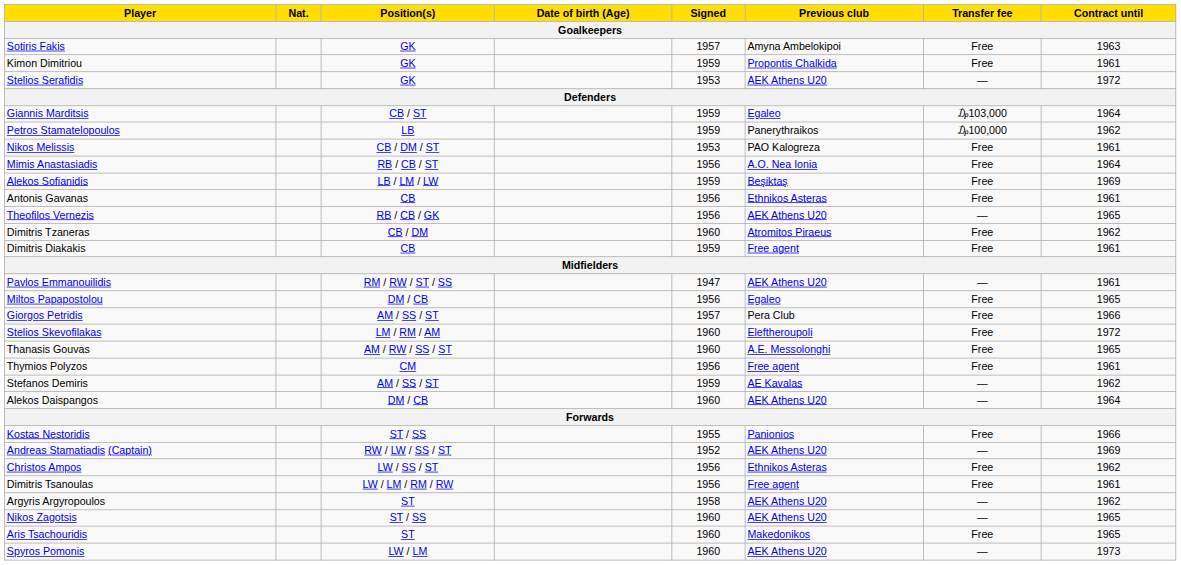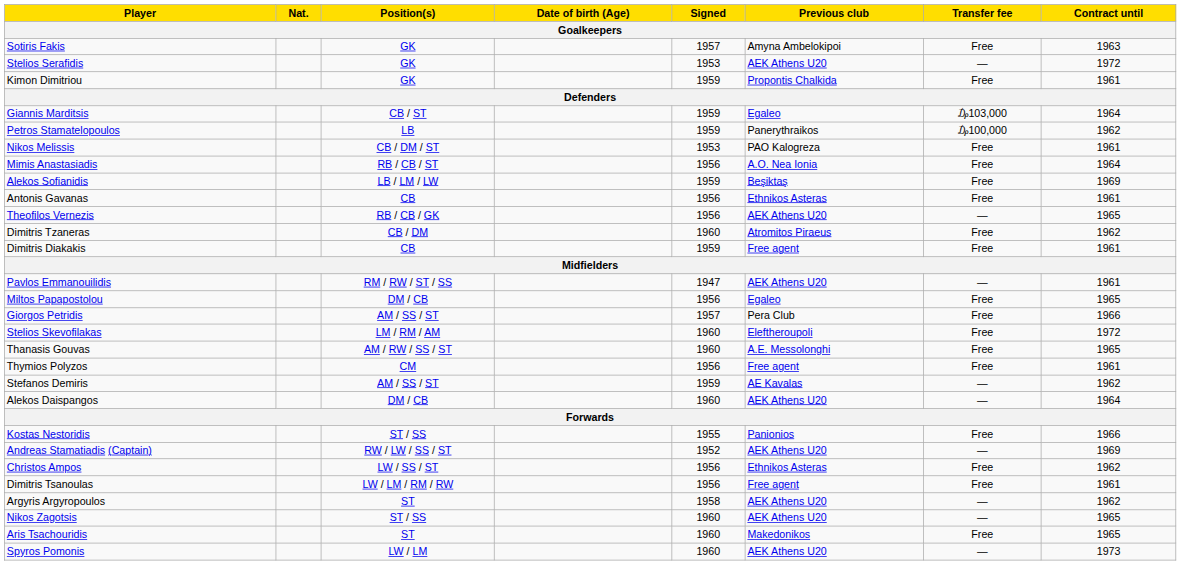rows swapped: (45, 81) <-> (44, 64)
